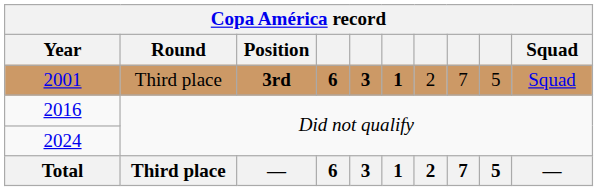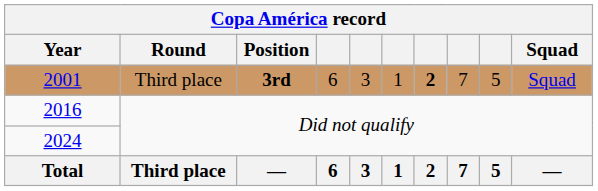(333, 79) bold -> (333, 79) normal
(365, 79) bold -> (365, 79) normal
(398, 79) bold -> (398, 79) normal
(431, 79) normal -> (431, 79) bold
